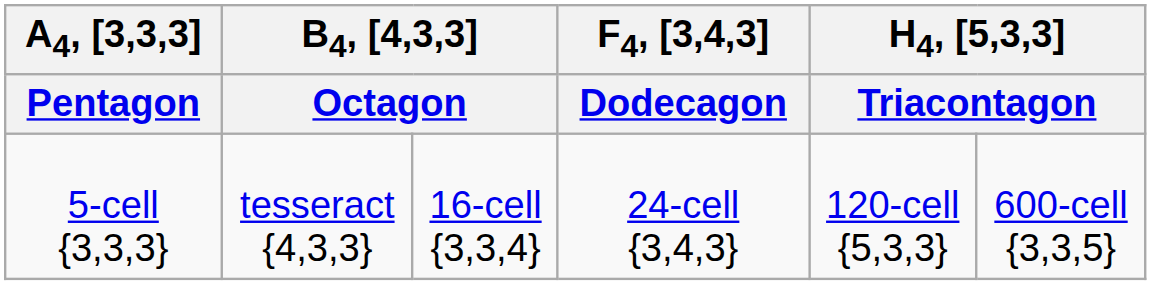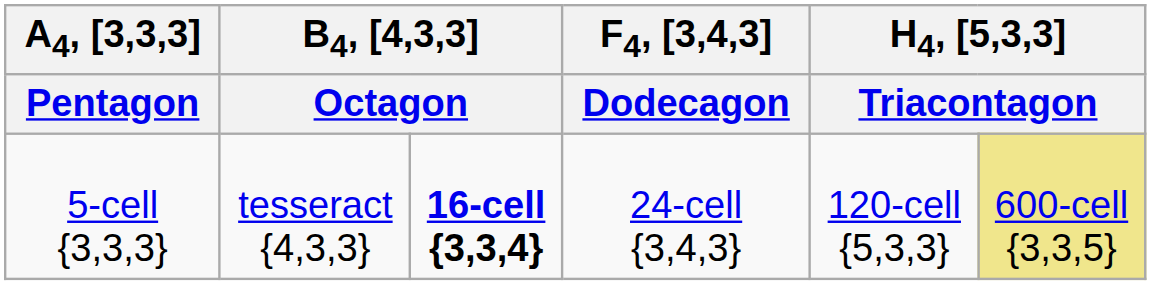(486, 227) normal -> (486, 227) bold
(1061, 227) no background -> (1062, 227) khaki background
